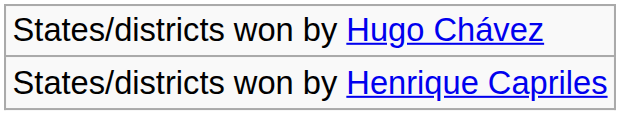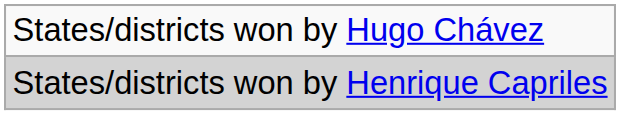(310, 82) no background -> (310, 82) lightgrey background
